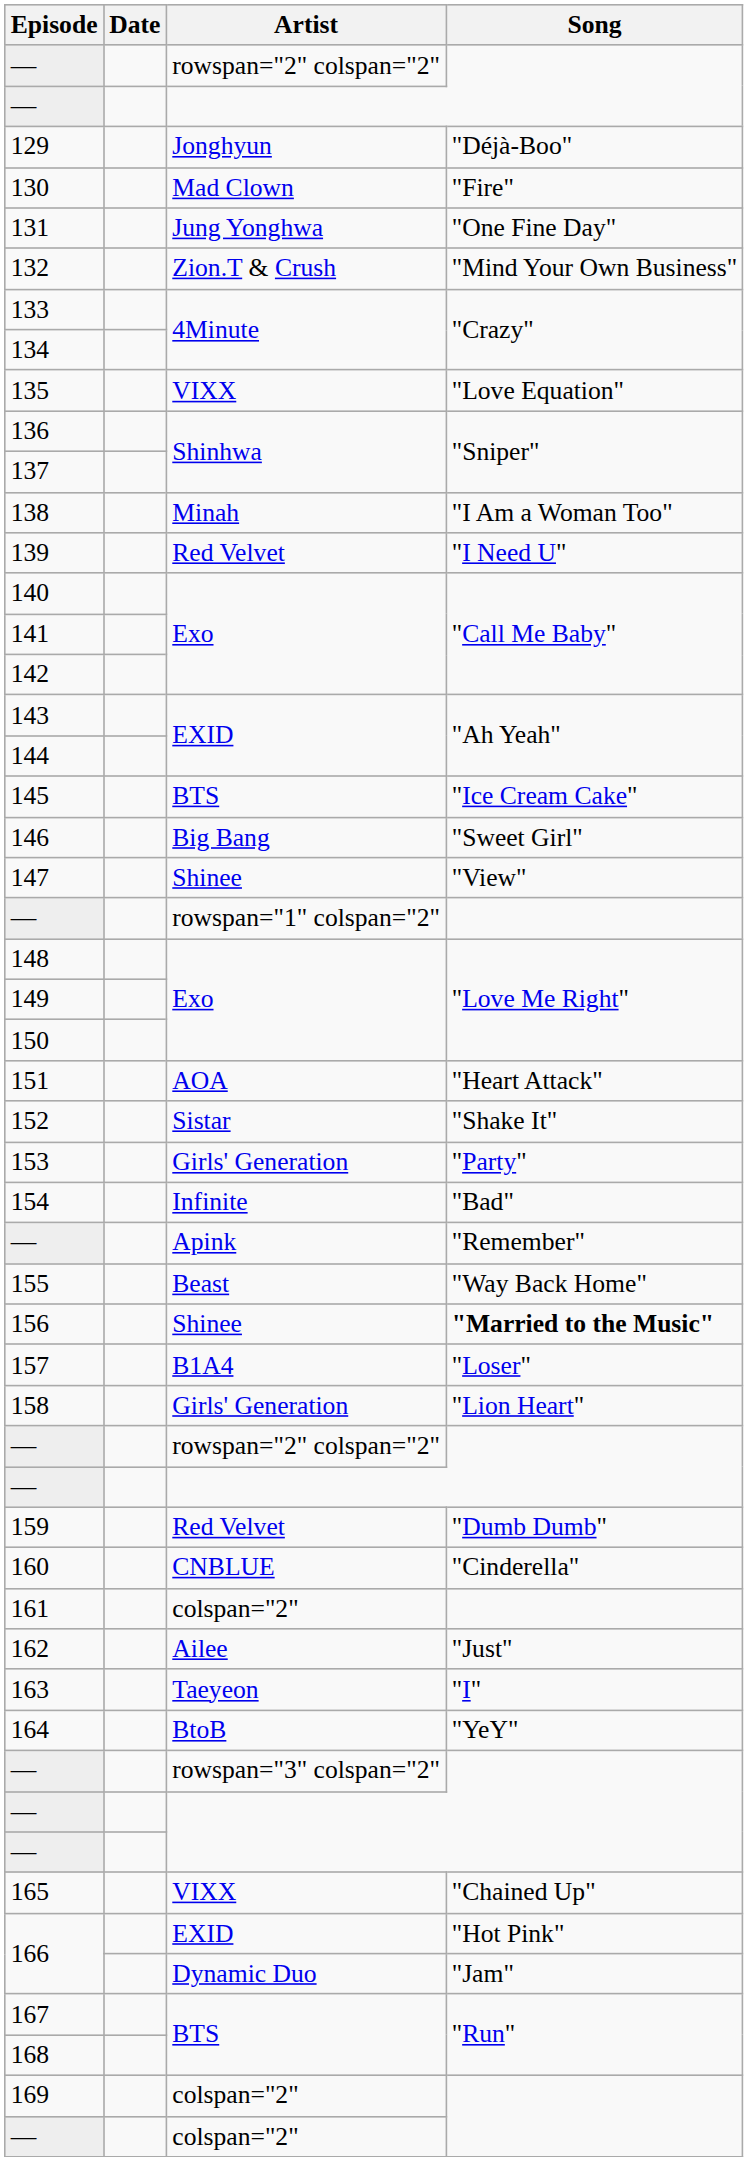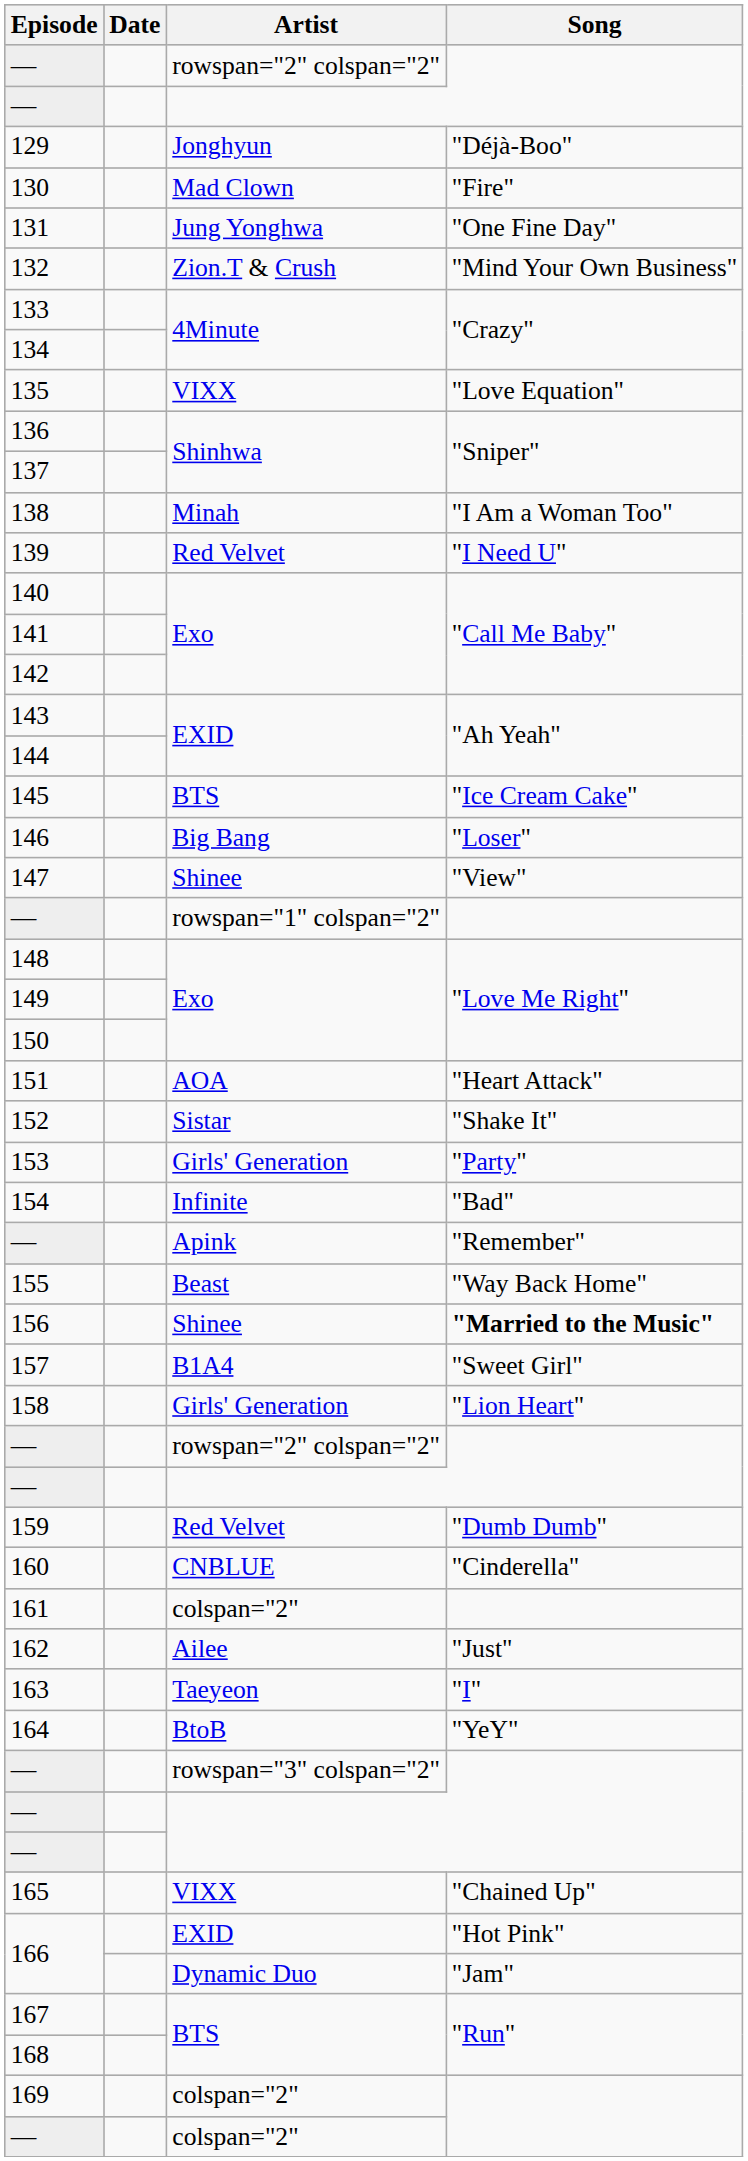(517, 836) "Sweet Girl" -> (491, 836) "Loser"
(491, 1364) "Loser" -> (517, 1364) "Sweet Girl"
